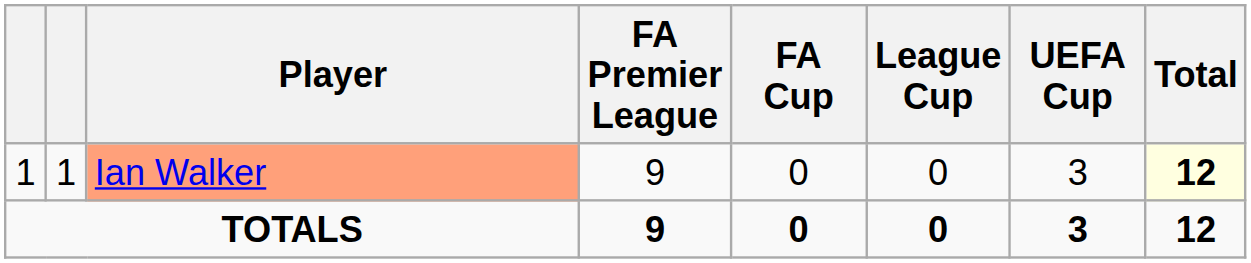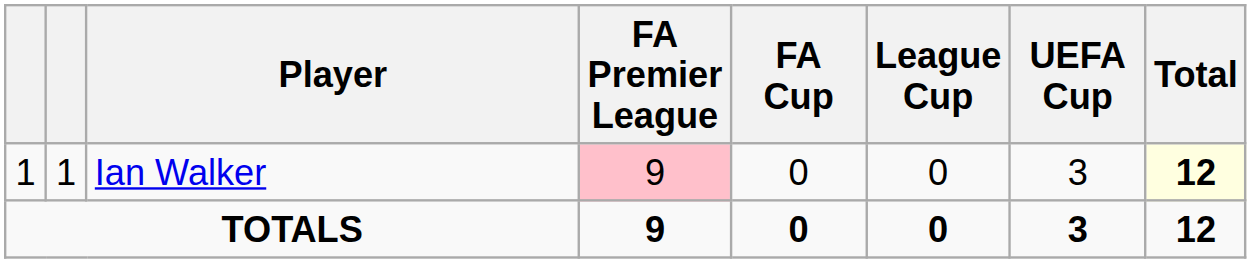(181, 172) lightsalmon background -> (181, 172) no background
(655, 172) no background -> (655, 172) pink background
